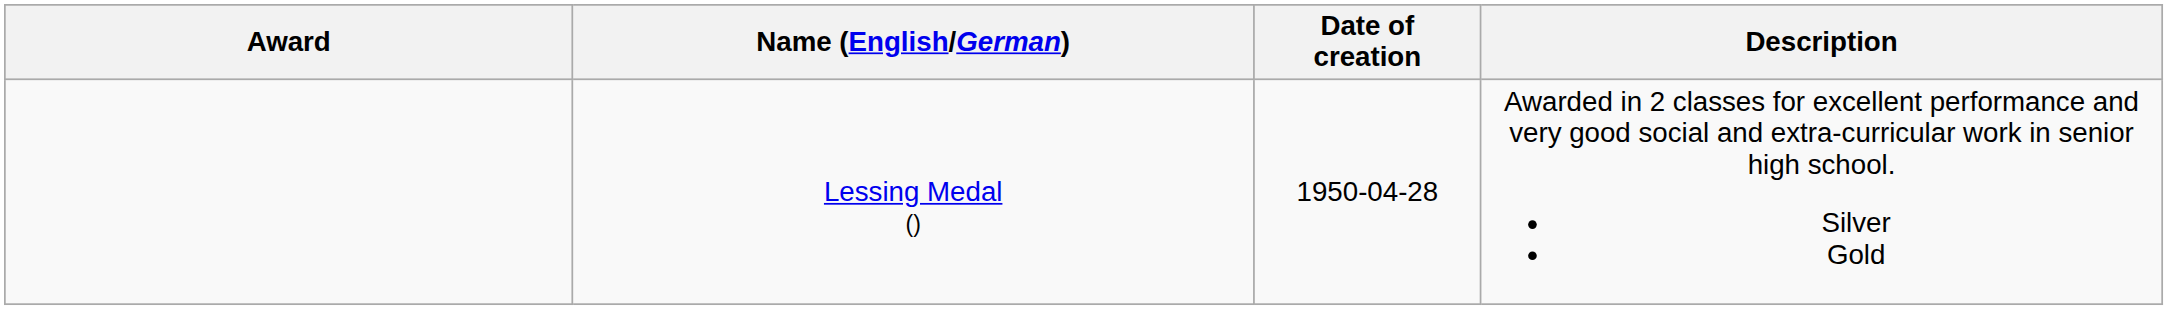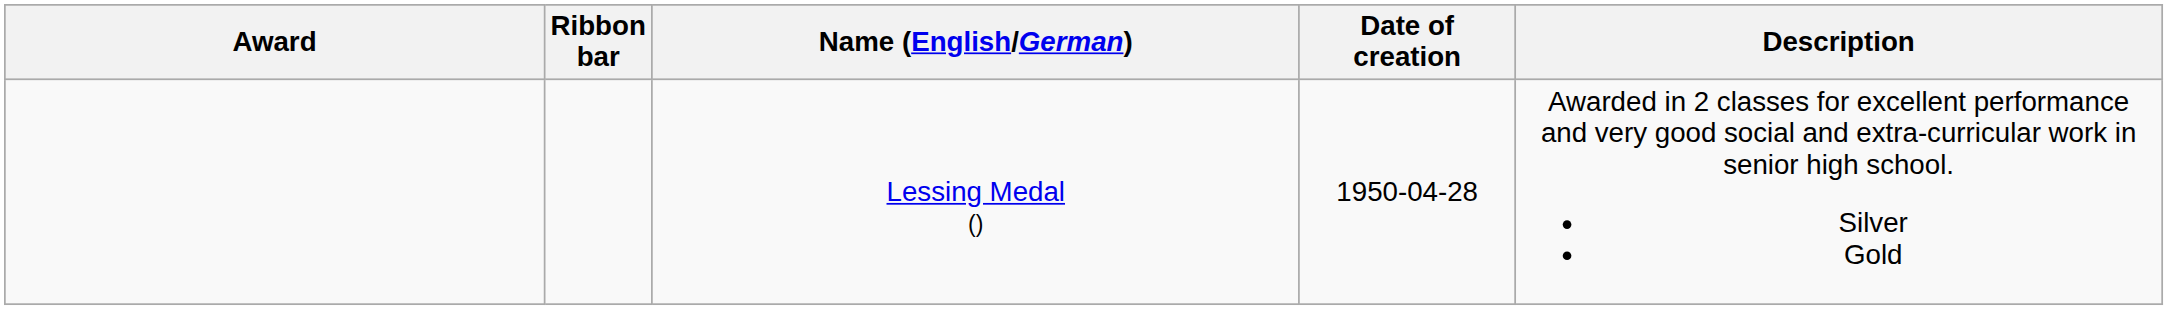+ column: (598, 42)
